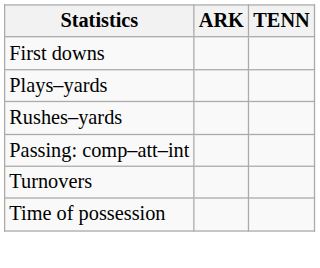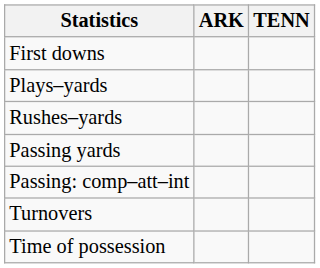+ row: (65, 149)
